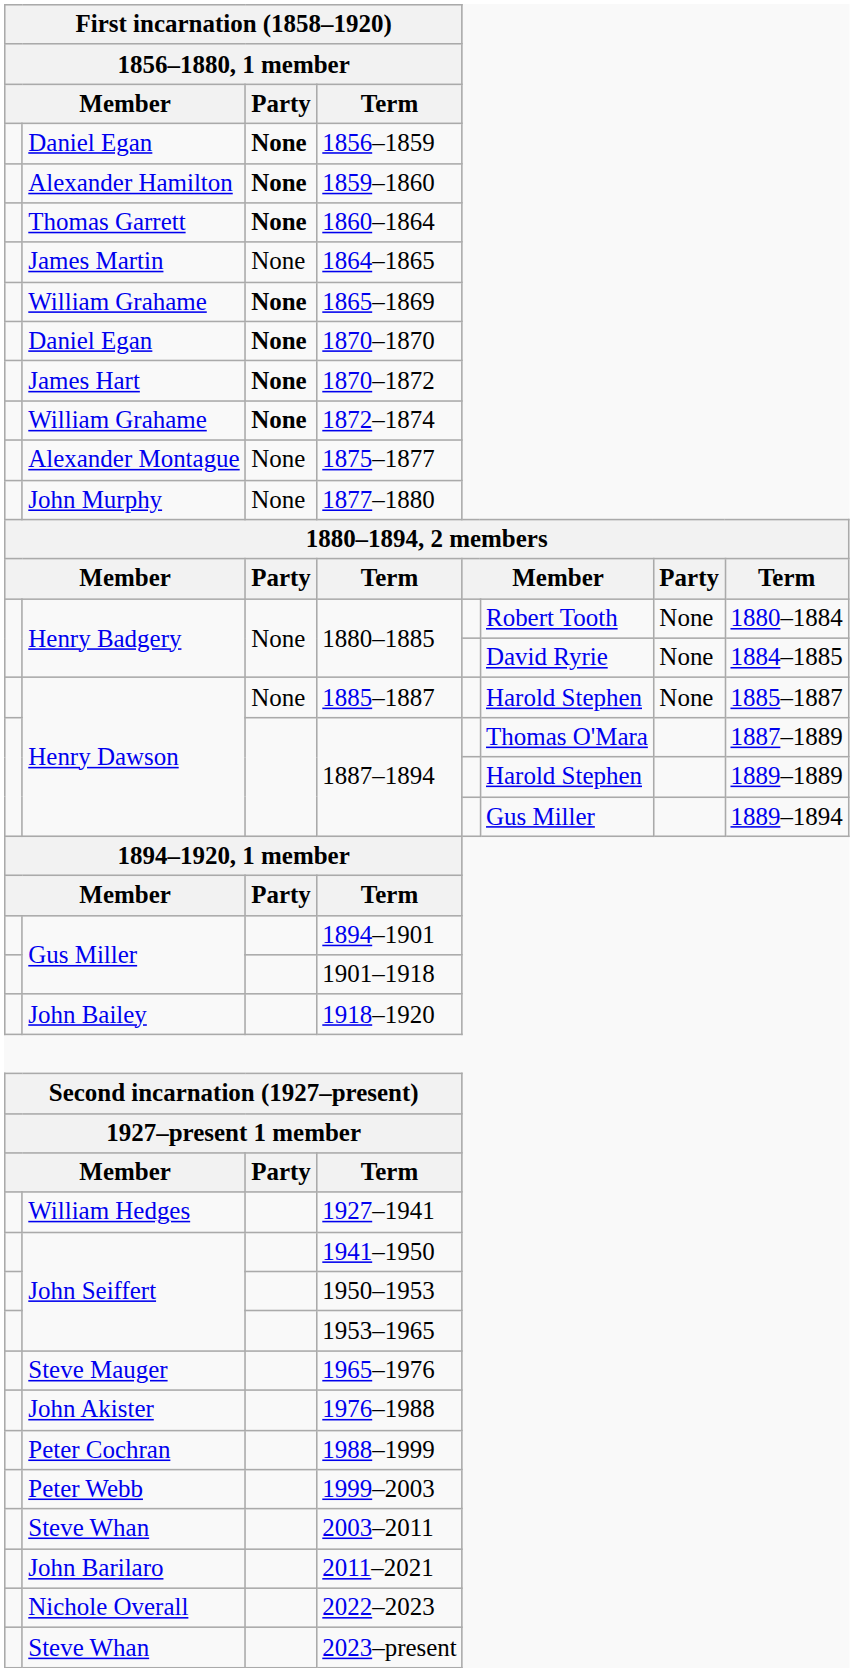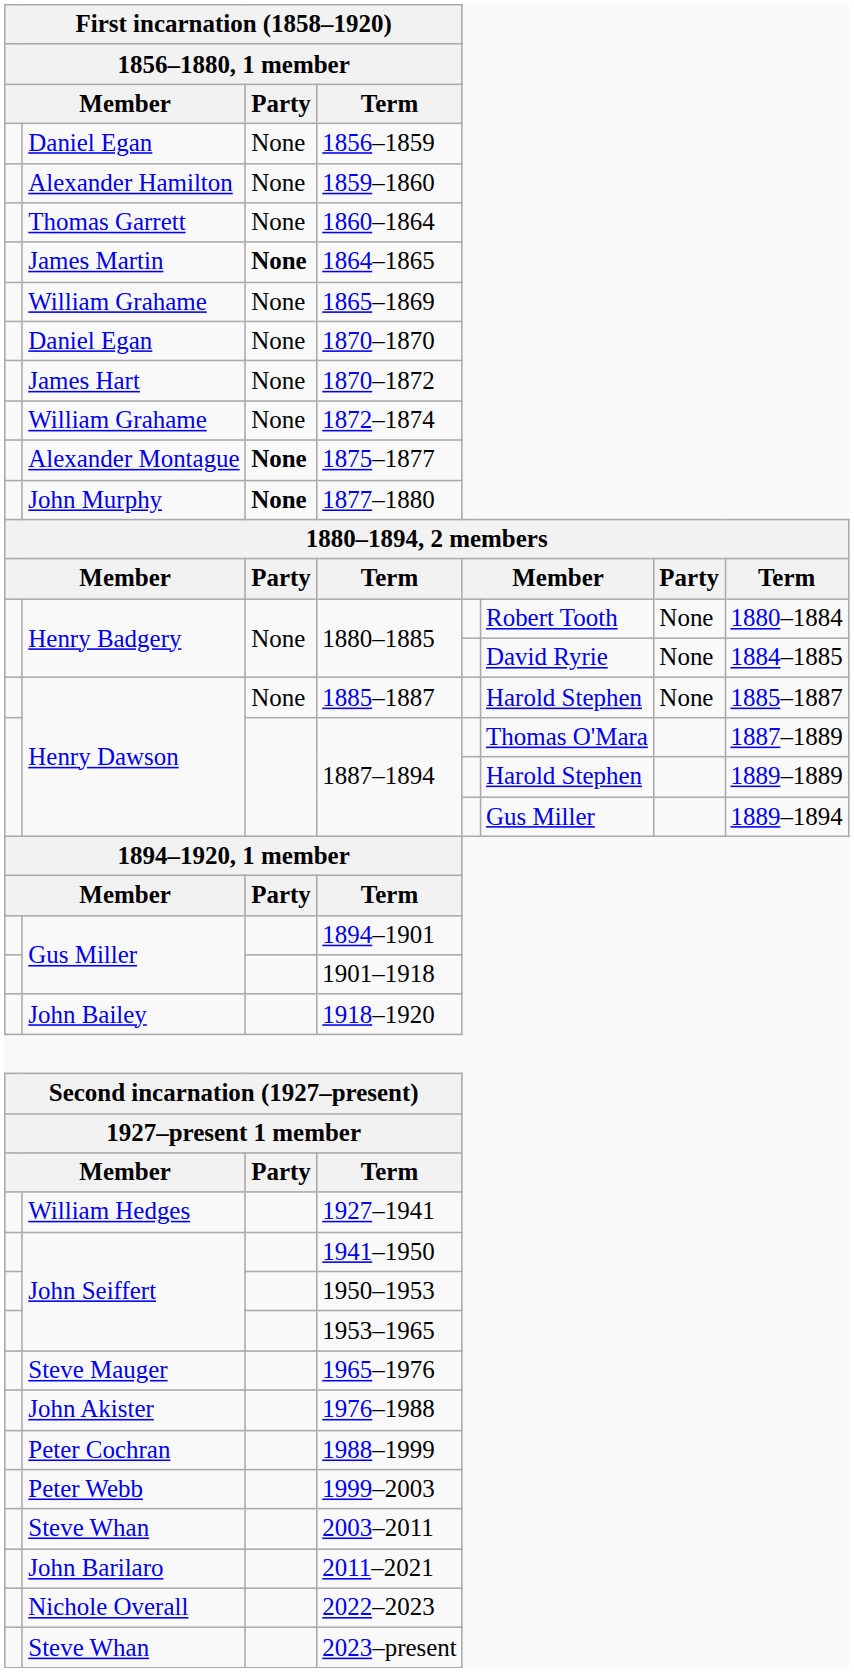(279, 143) bold -> (278, 143) normal
(279, 182) bold -> (278, 182) normal
(279, 222) bold -> (278, 222) normal
(278, 261) normal -> (279, 261) bold
(279, 301) bold -> (278, 301) normal
(279, 340) bold -> (278, 340) normal
(279, 380) bold -> (278, 380) normal
(279, 420) bold -> (278, 420) normal
(278, 459) normal -> (279, 459) bold
(278, 499) normal -> (279, 499) bold
